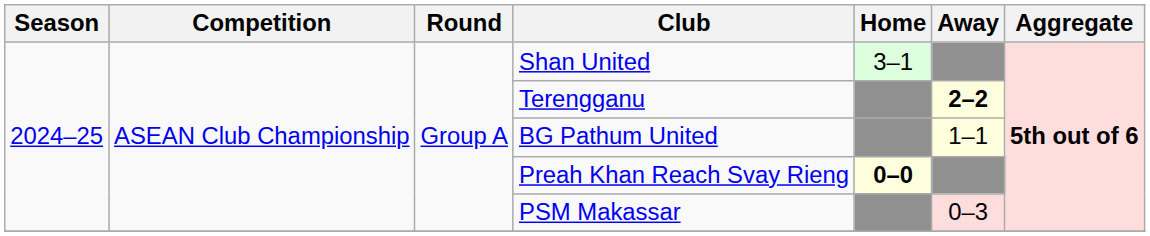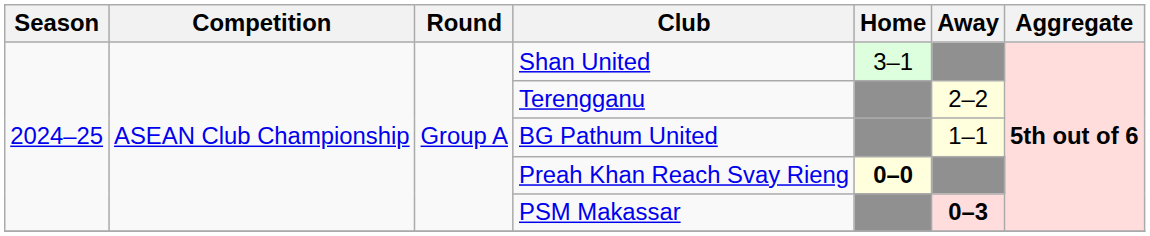(968, 99) bold -> (968, 99) normal
(968, 212) normal -> (968, 212) bold
